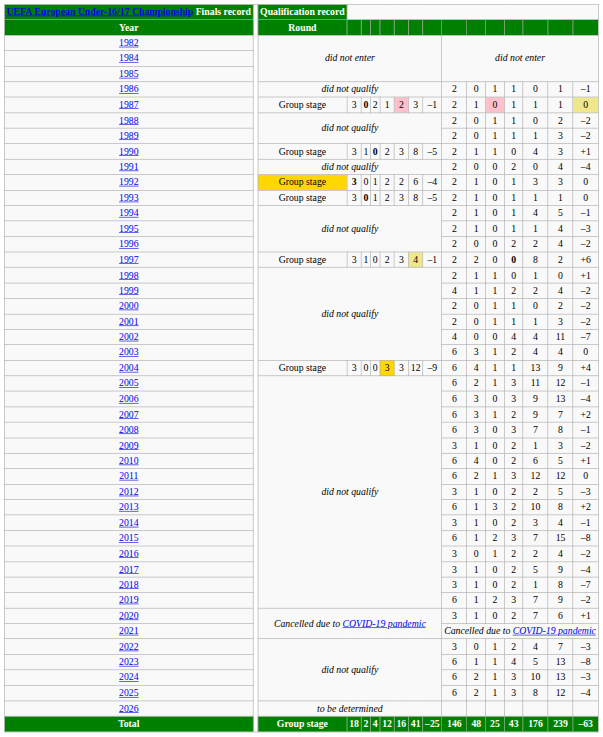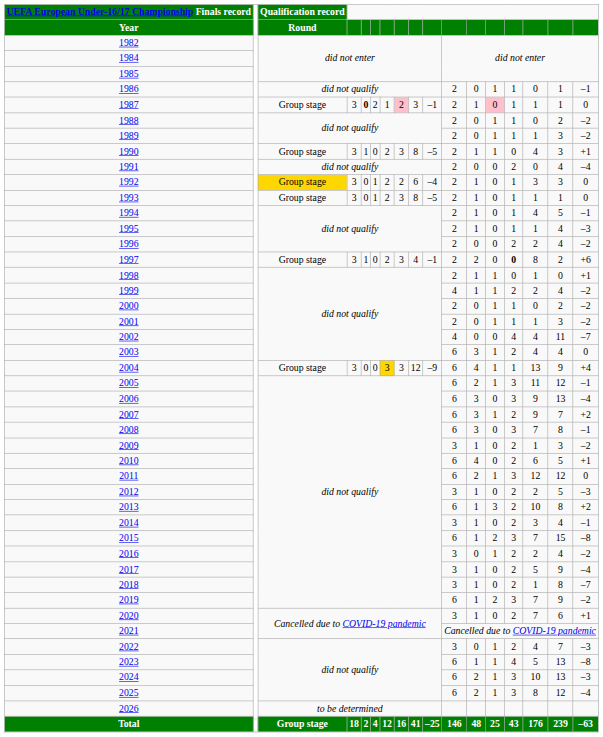(586, 105) khaki background -> (586, 105) no background
(375, 151) bold -> (375, 151) normal
(354, 182) bold -> (354, 182) normal
(366, 197) bold -> (366, 197) normal
(416, 259) khaki background -> (416, 259) no background
